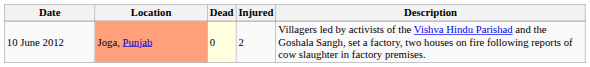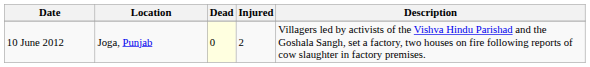(125, 42) lightsalmon background -> (125, 42) no background
